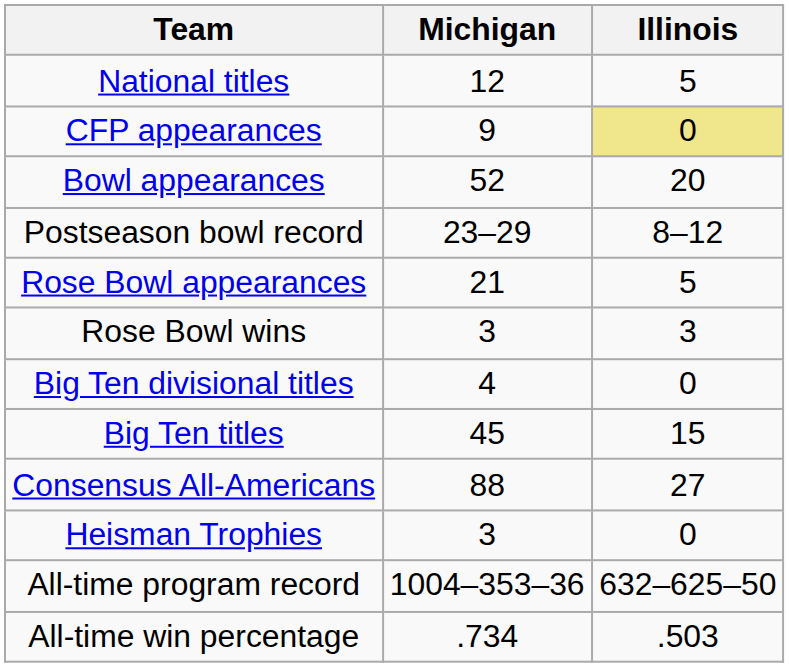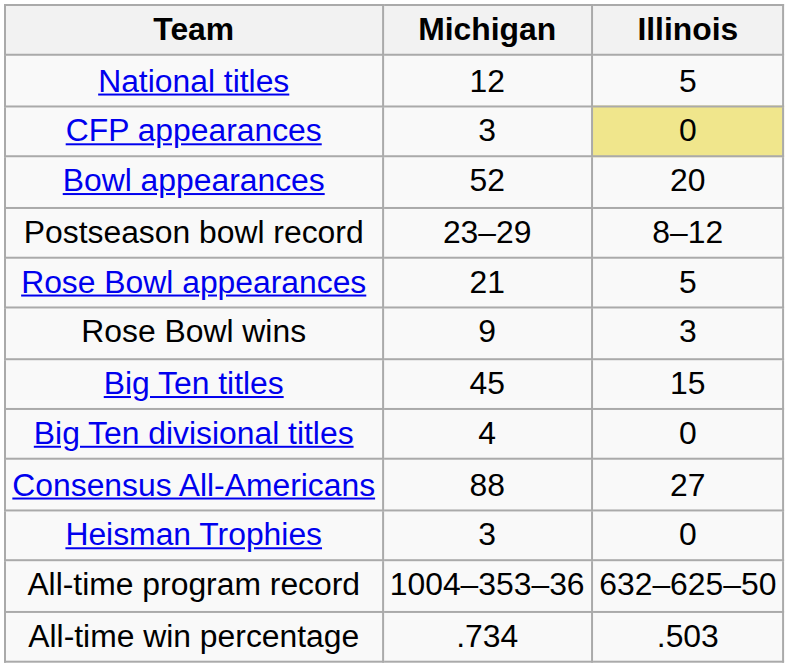(487, 130) 9 -> (487, 130) 3
(487, 332) 3 -> (487, 332) 9
rows swapped: (194, 383) <-> (194, 433)
